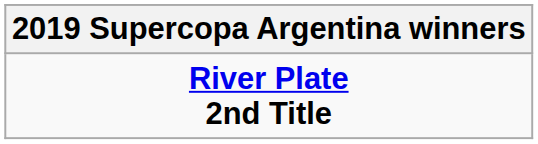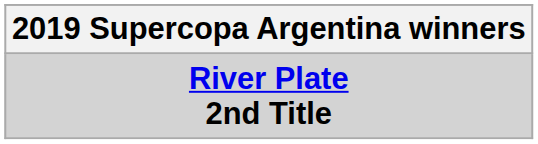(269, 95) no background -> (269, 95) lightgrey background
